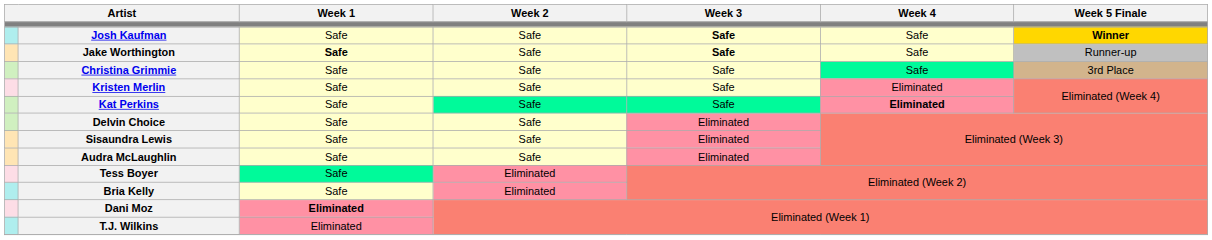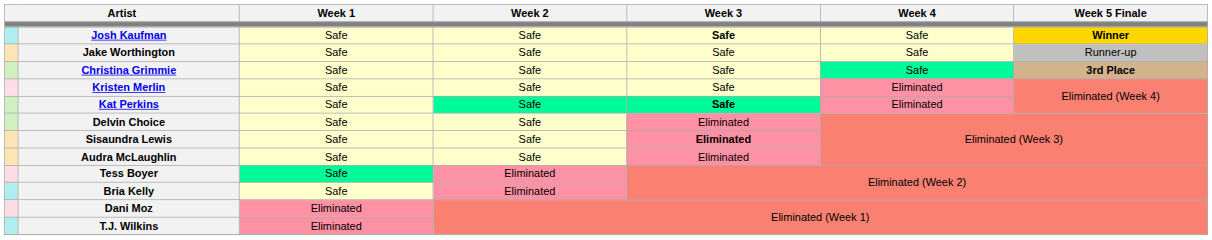(336, 53) bold -> (336, 53) normal
(723, 53) bold -> (723, 53) normal
(1111, 70) normal -> (1111, 70) bold
(723, 105) normal -> (723, 105) bold
(917, 105) bold -> (917, 105) normal
(723, 140) normal -> (723, 140) bold
(336, 209) bold -> (336, 209) normal
